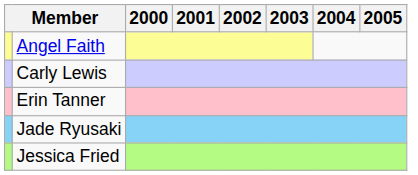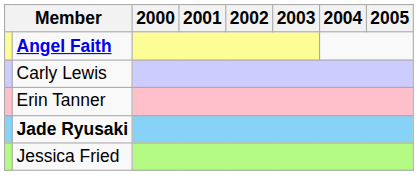(61, 45) normal -> (64, 45) bold
(69, 128) normal -> (72, 128) bold
